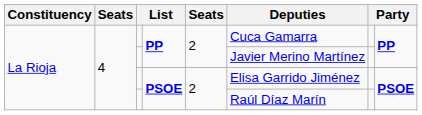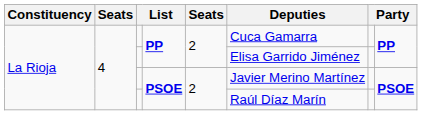(298, 57) Javier Merino Martínez -> (295, 57) Elisa Garrido Jiménez
(295, 78) Elisa Garrido Jiménez -> (298, 78) Javier Merino Martínez
